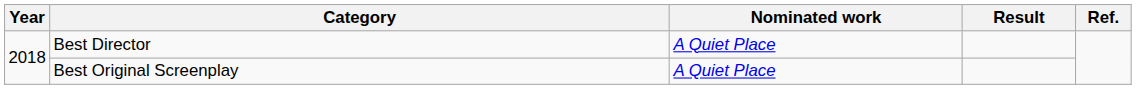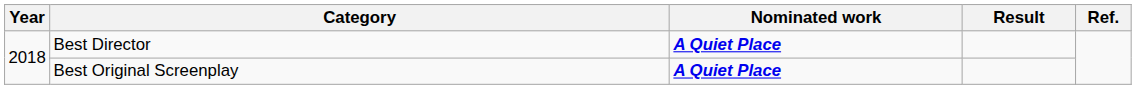(724, 44) normal -> (727, 44) bold
(724, 71) normal -> (727, 71) bold
